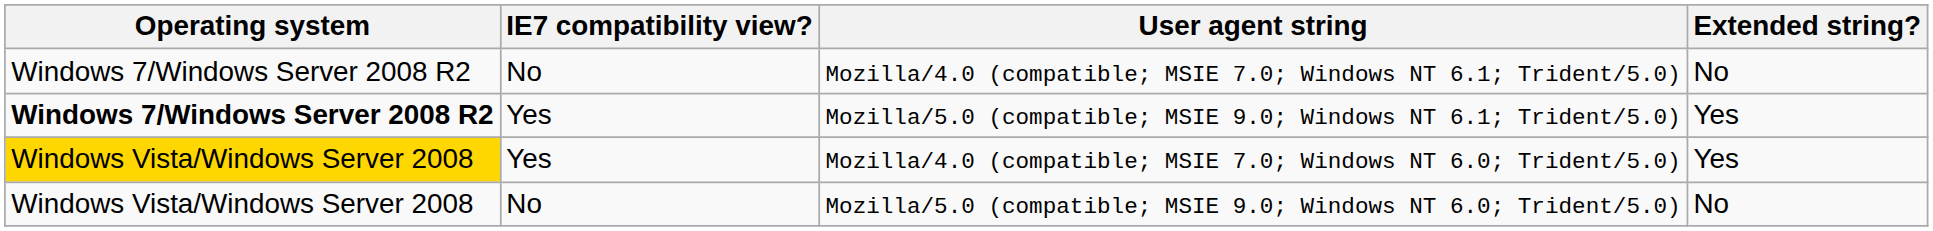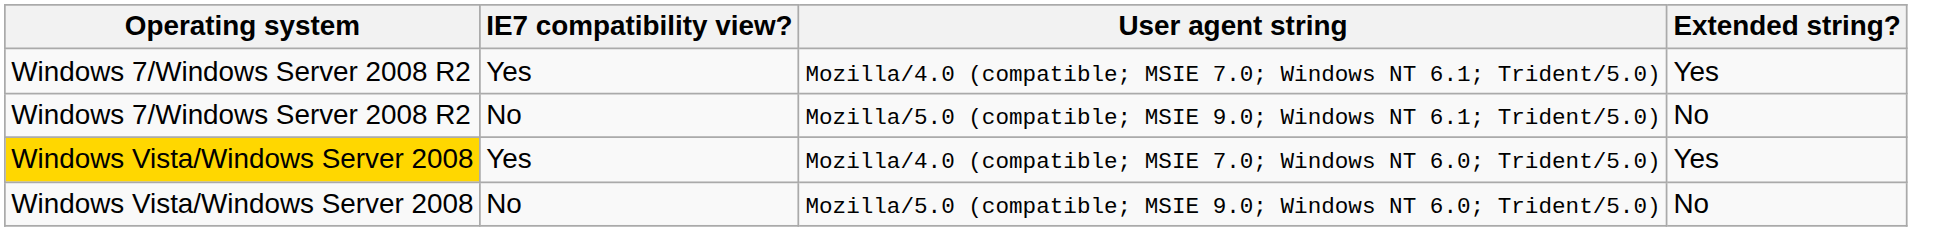(524, 70) No -> (509, 70) Yes
(1711, 70) No -> (1696, 70) Yes
(252, 114) bold -> (241, 114) normal
(529, 114) Yes -> (504, 114) No
(1716, 114) Yes -> (1691, 114) No
